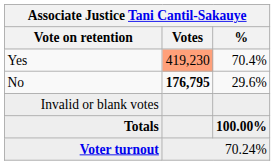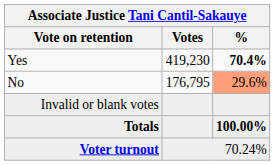(188, 60) lightsalmon background -> (188, 60) no background
(249, 60) normal -> (248, 60) bold
(188, 82) bold -> (188, 82) normal
(249, 82) no background -> (249, 82) lightsalmon background
